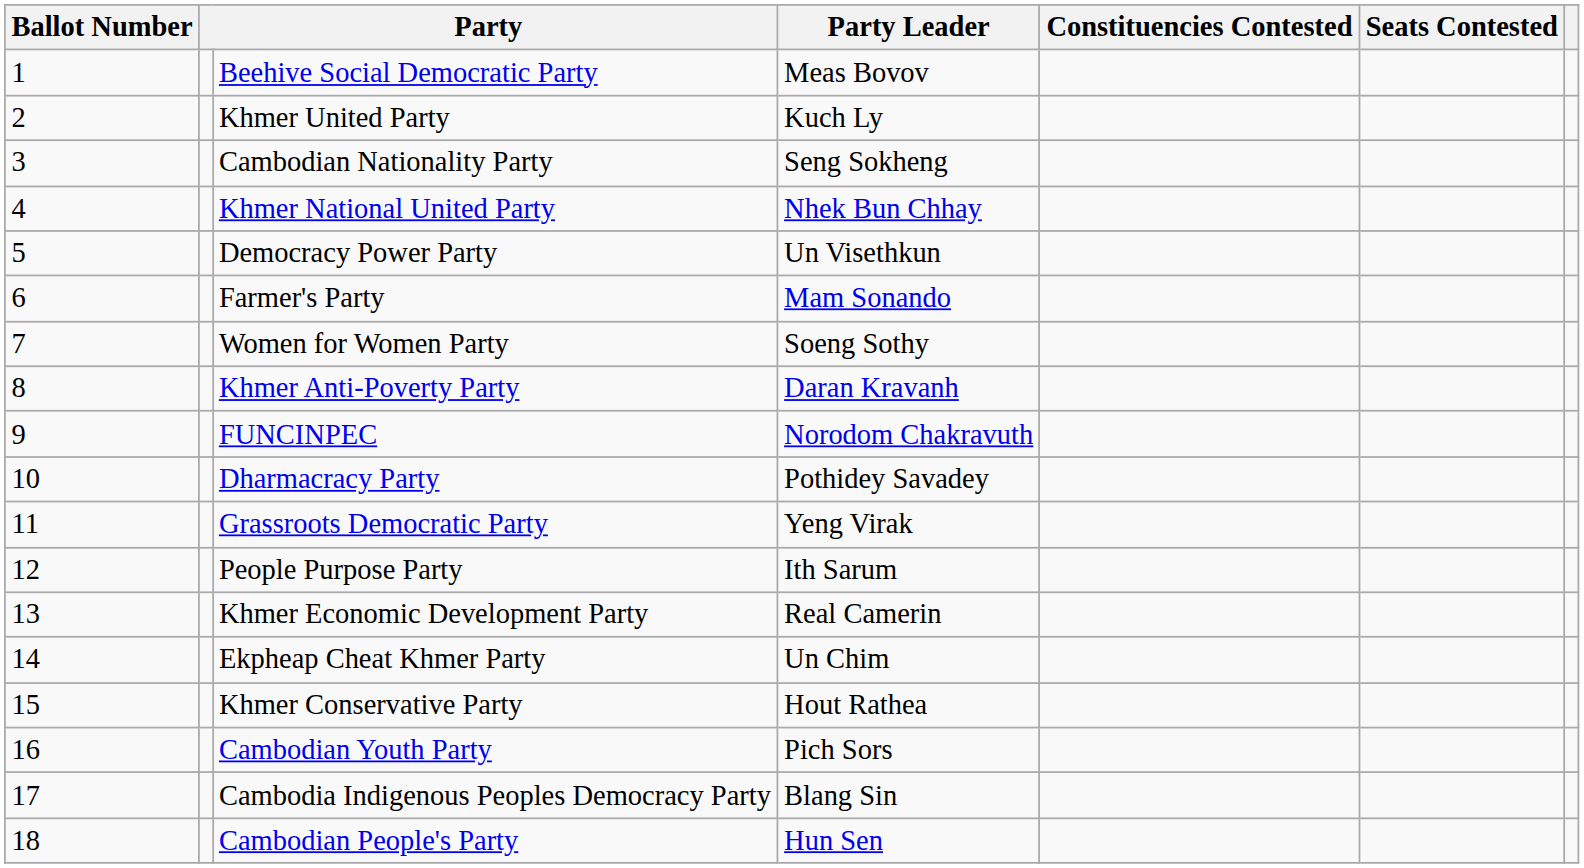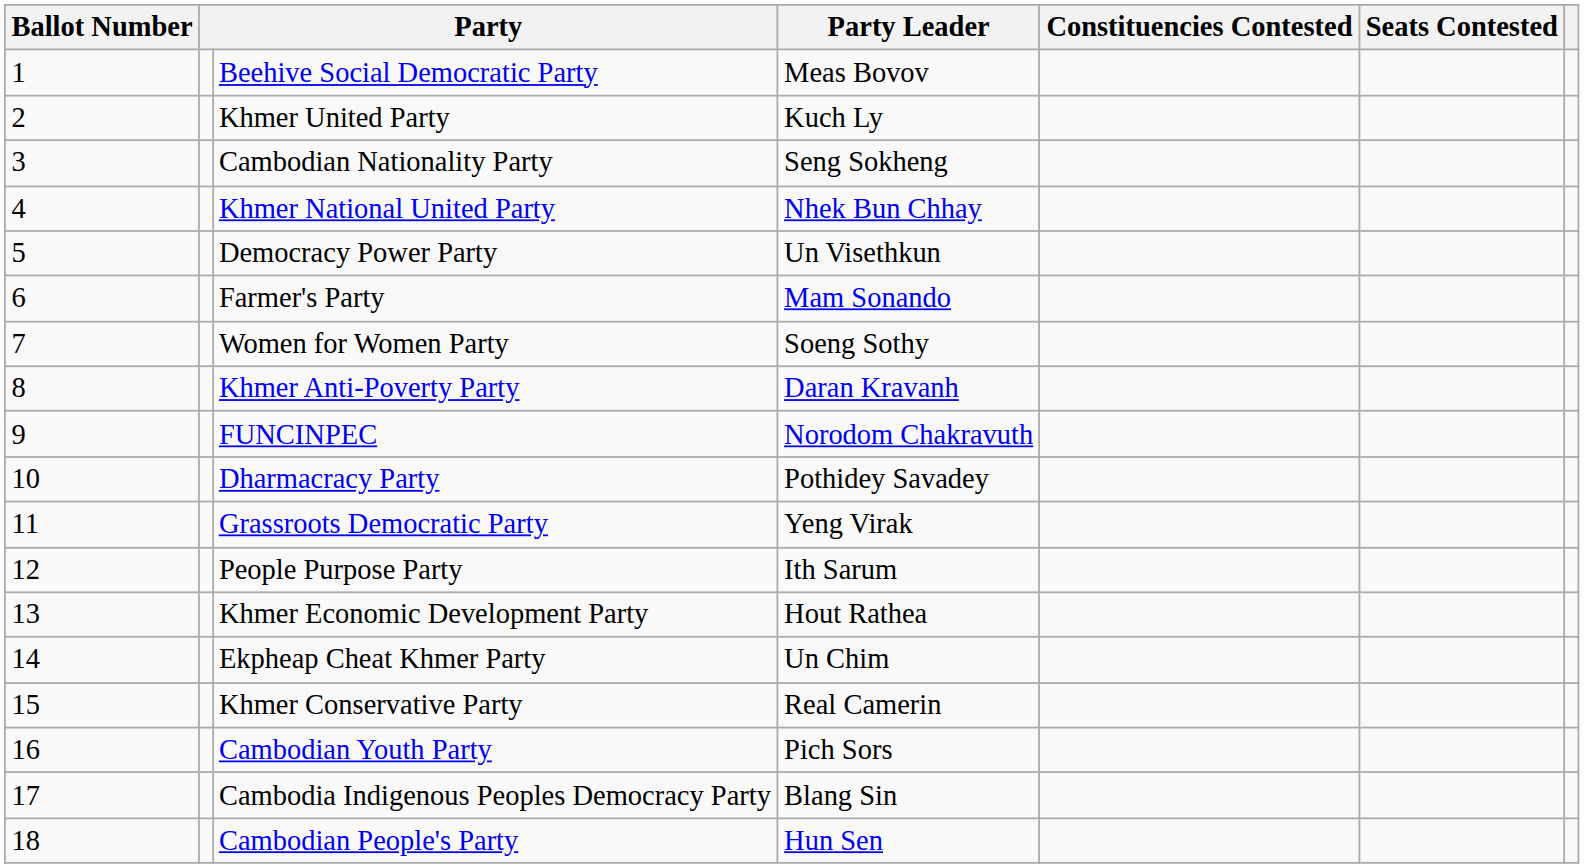(863, 614) Real Camerin -> (856, 614) Hout Rathea
(856, 704) Hout Rathea -> (863, 704) Real Camerin
